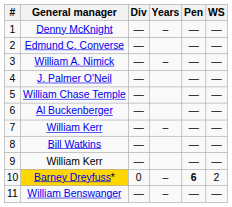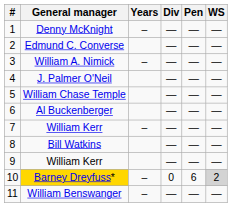columns swapped: (165, 12) <-> (139, 12)
(194, 177) bold -> (194, 177) normal
(216, 177) no background -> (216, 177) lightgrey background
